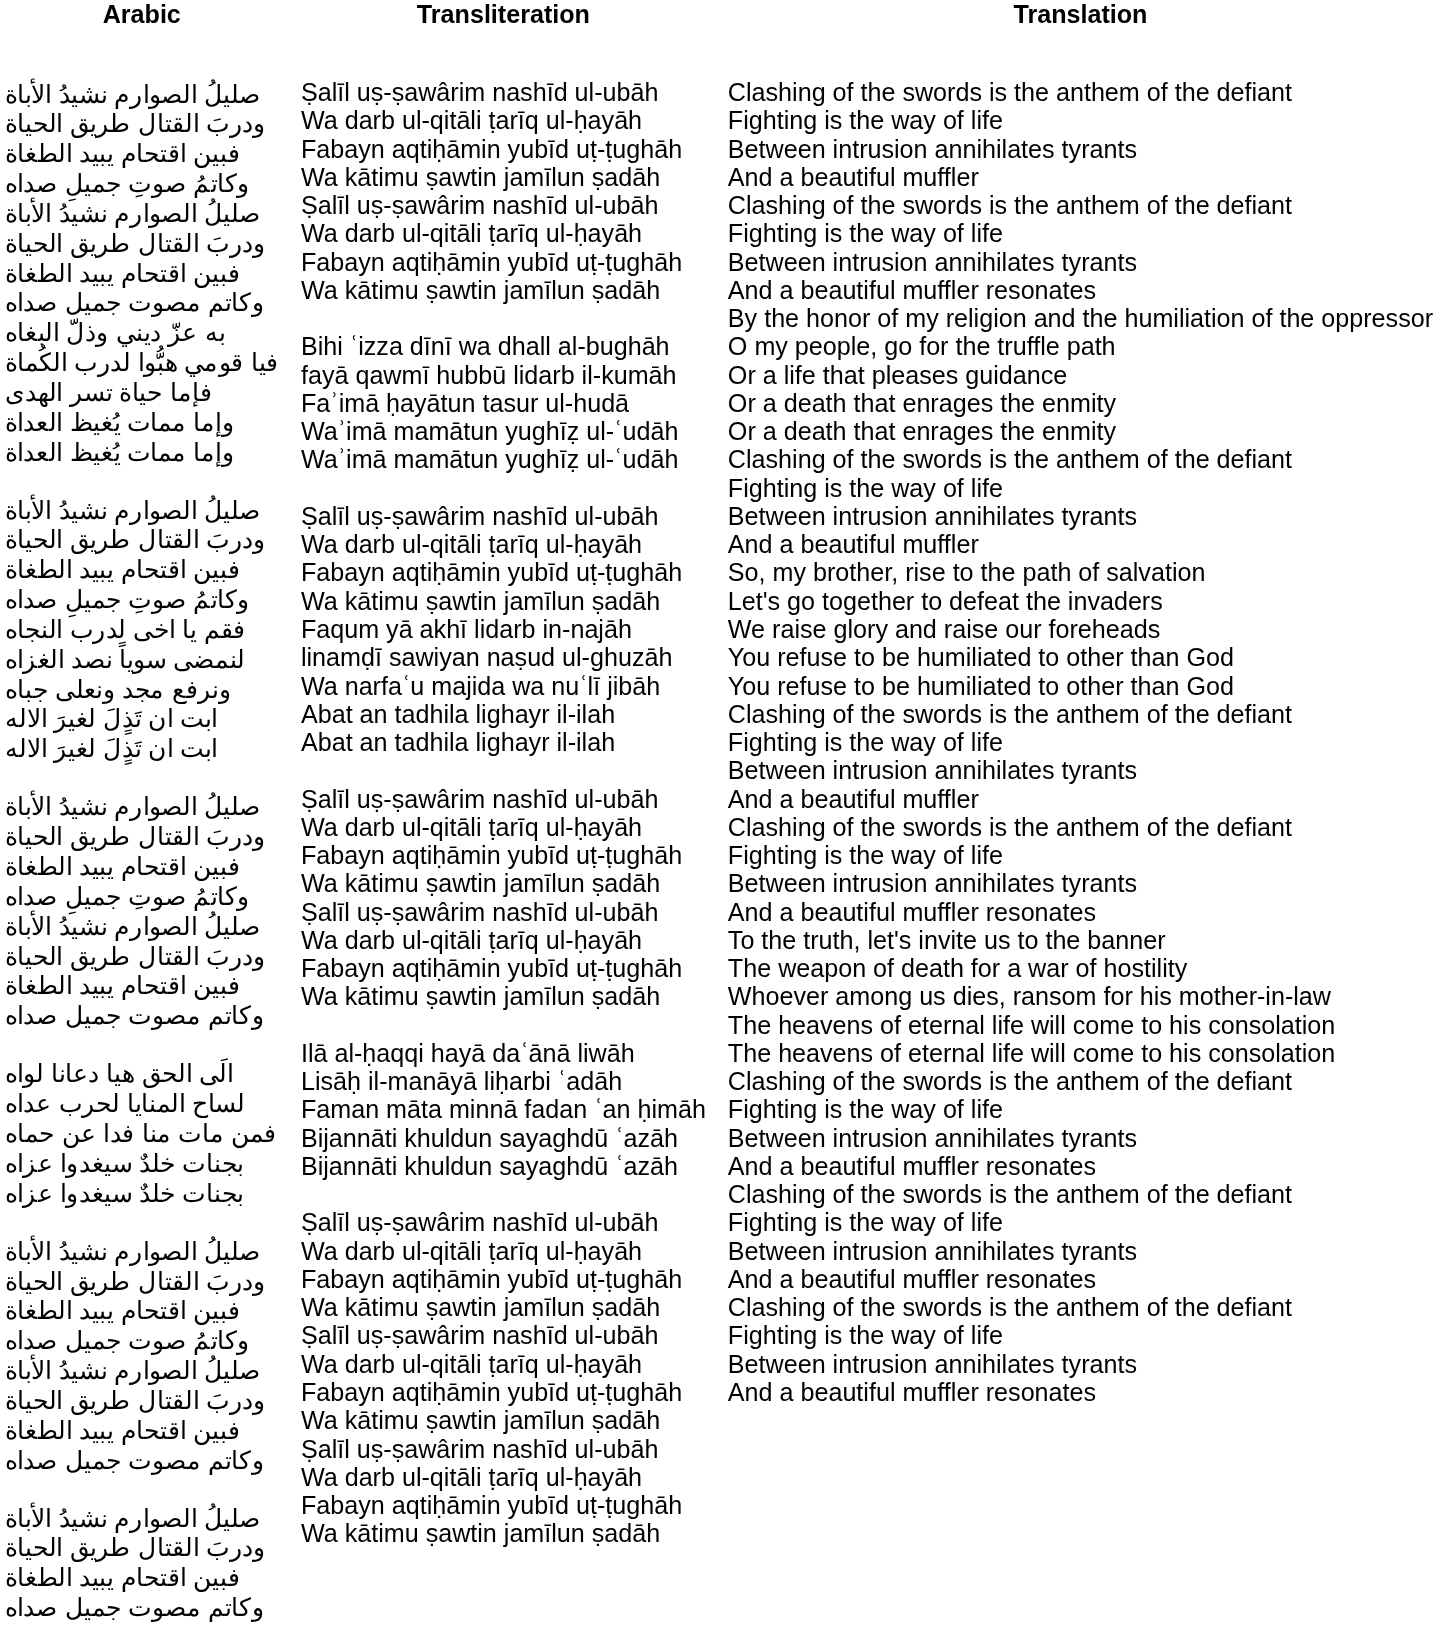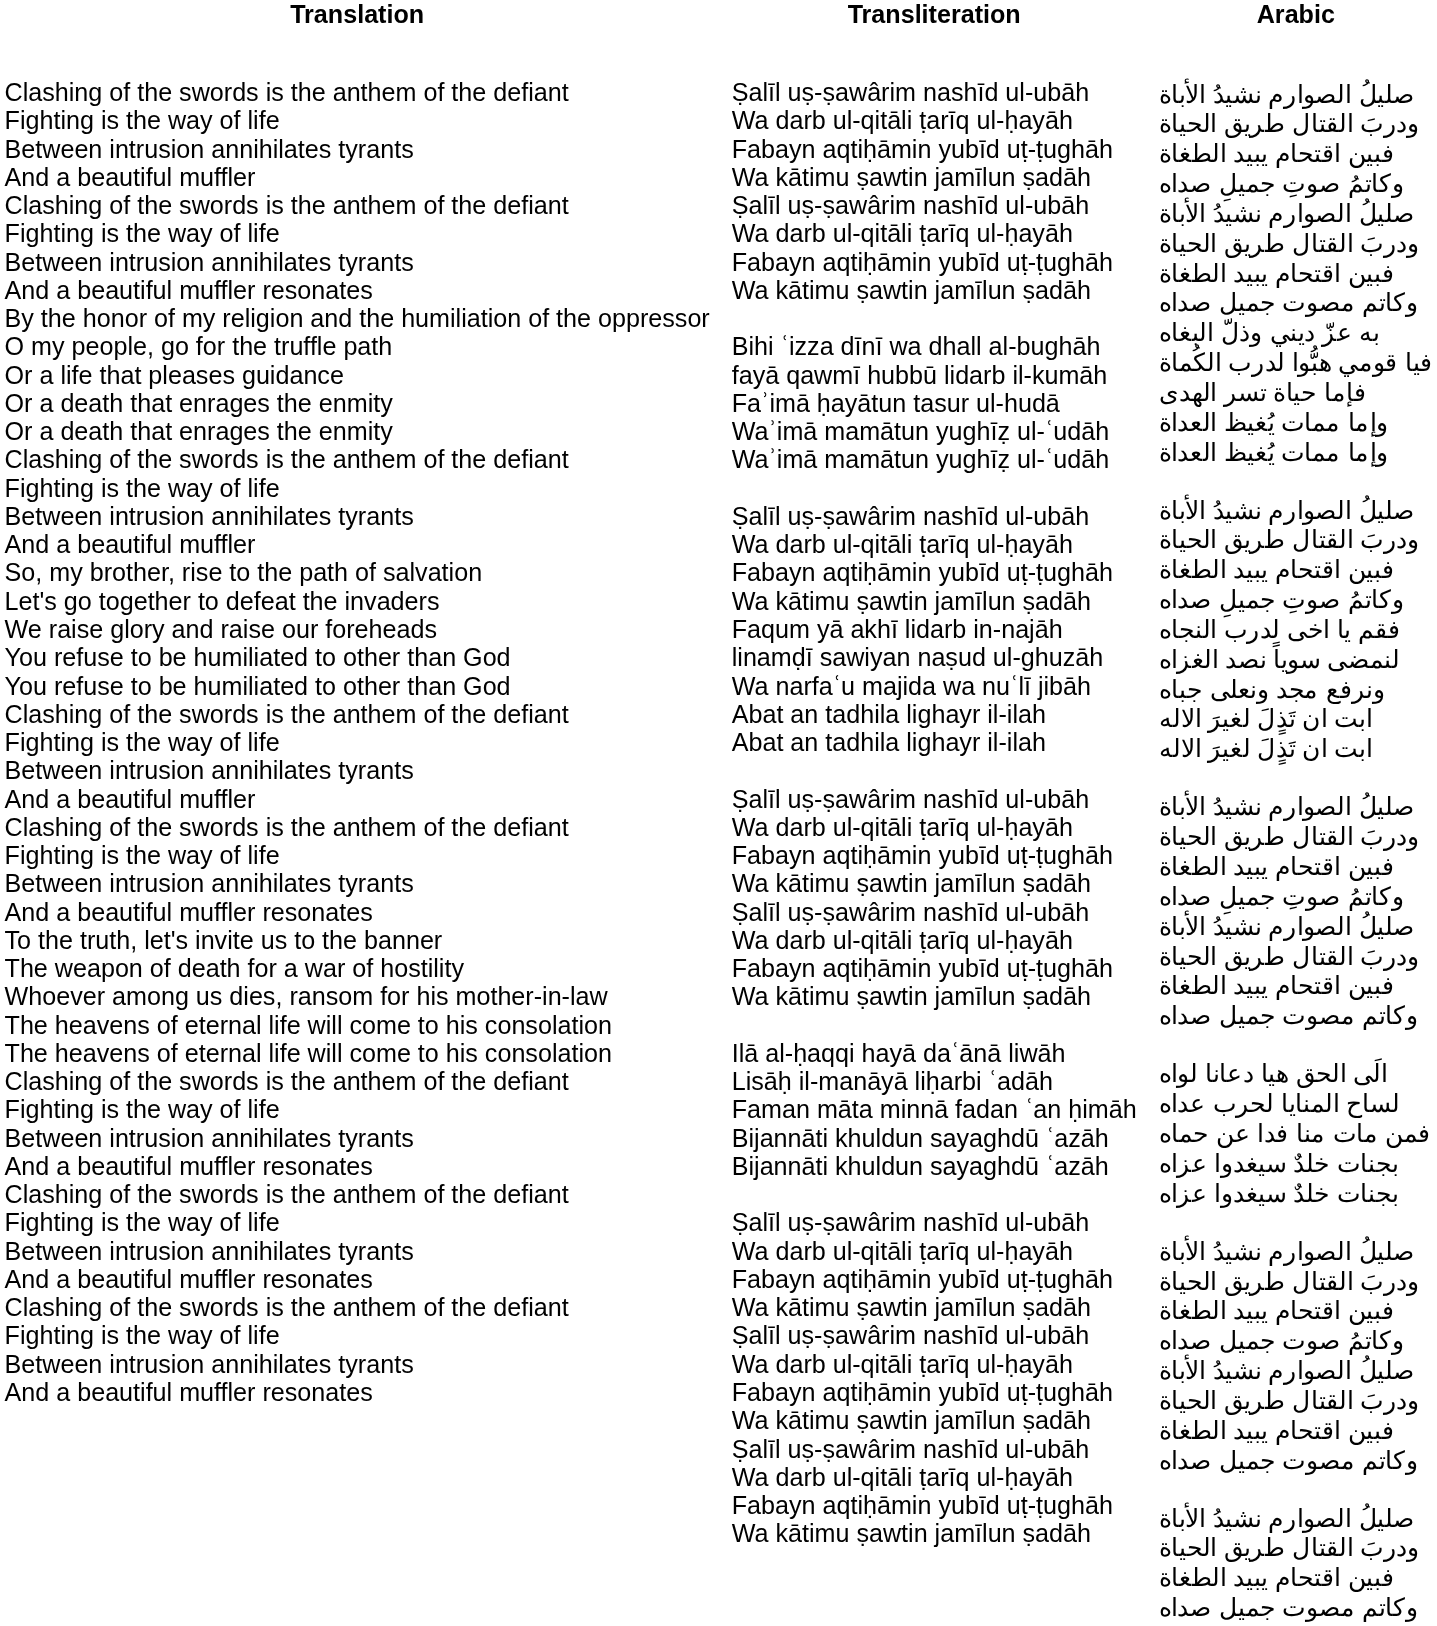columns swapped: (142, 14) <-> (1080, 14)
